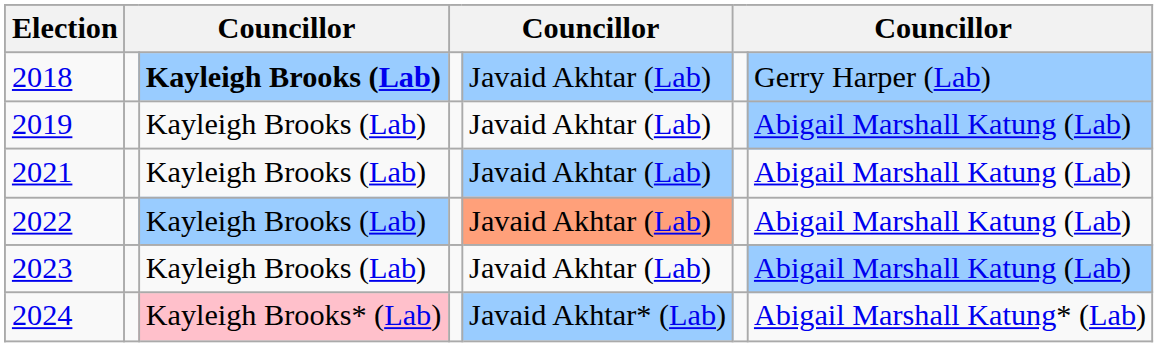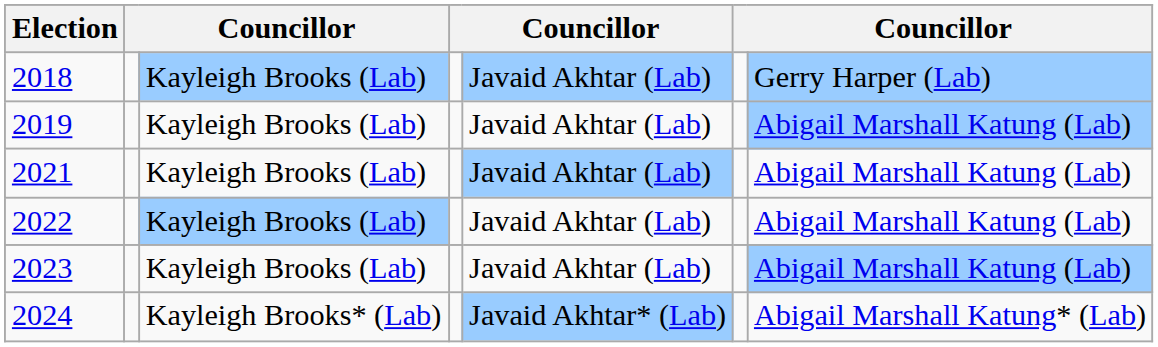(293, 76) bold -> (286, 76) normal
(590, 220) lightsalmon background -> (590, 220) no background
(293, 316) pink background -> (293, 316) no background
